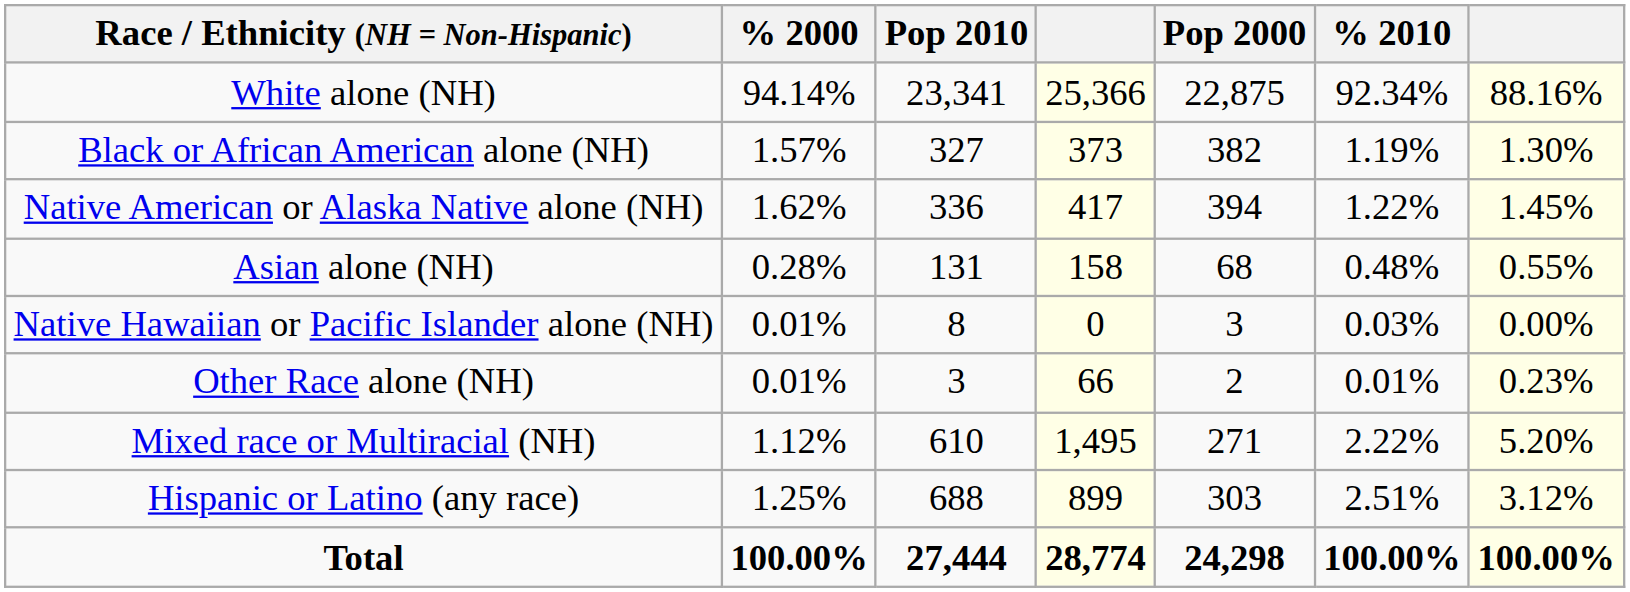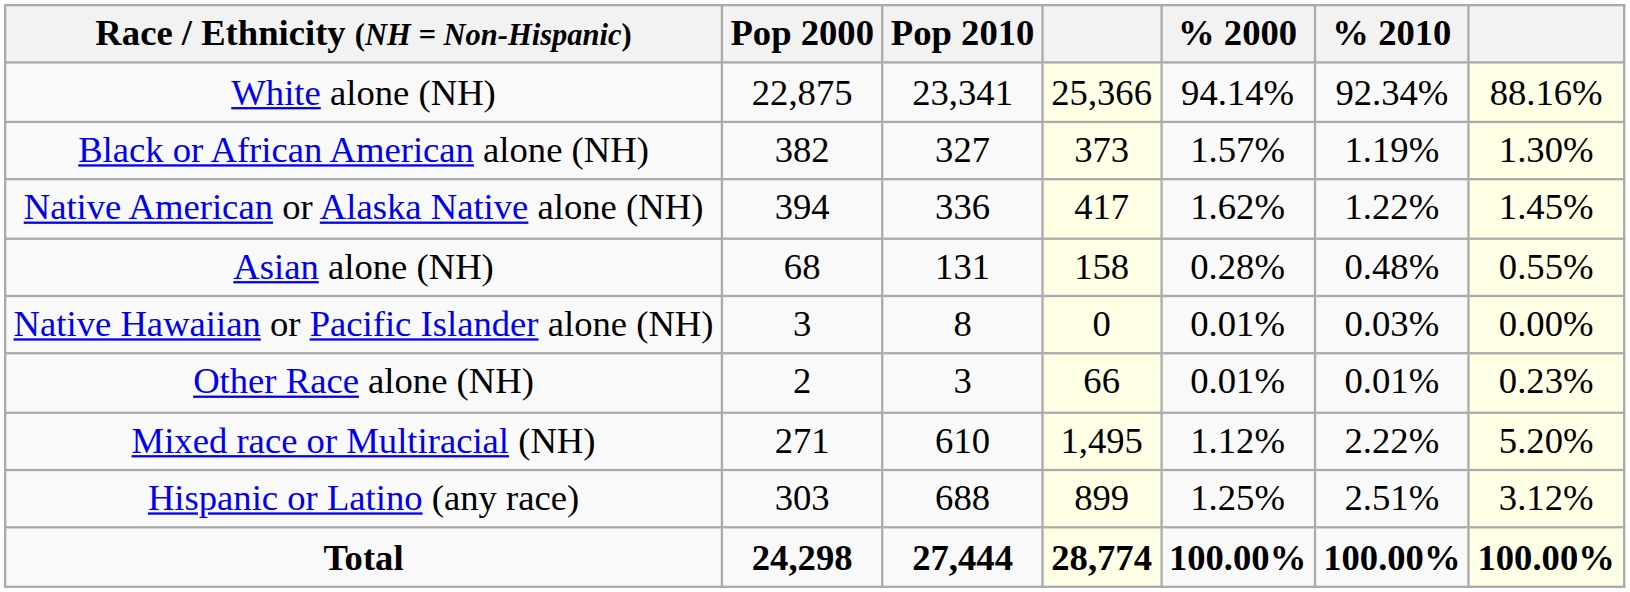columns swapped: (1235, 33) <-> (799, 33)
